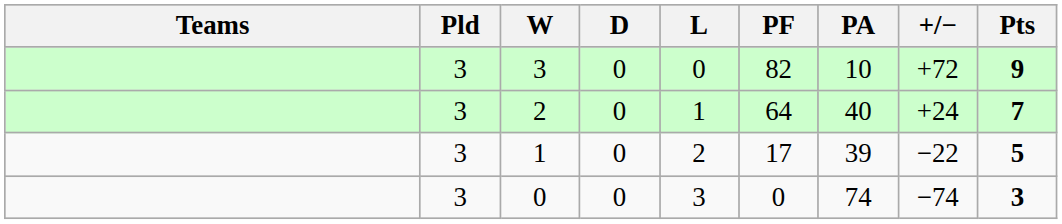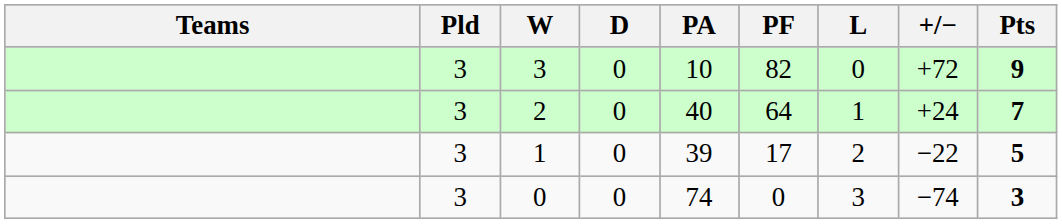columns swapped: (699, 25) <-> (858, 25)
